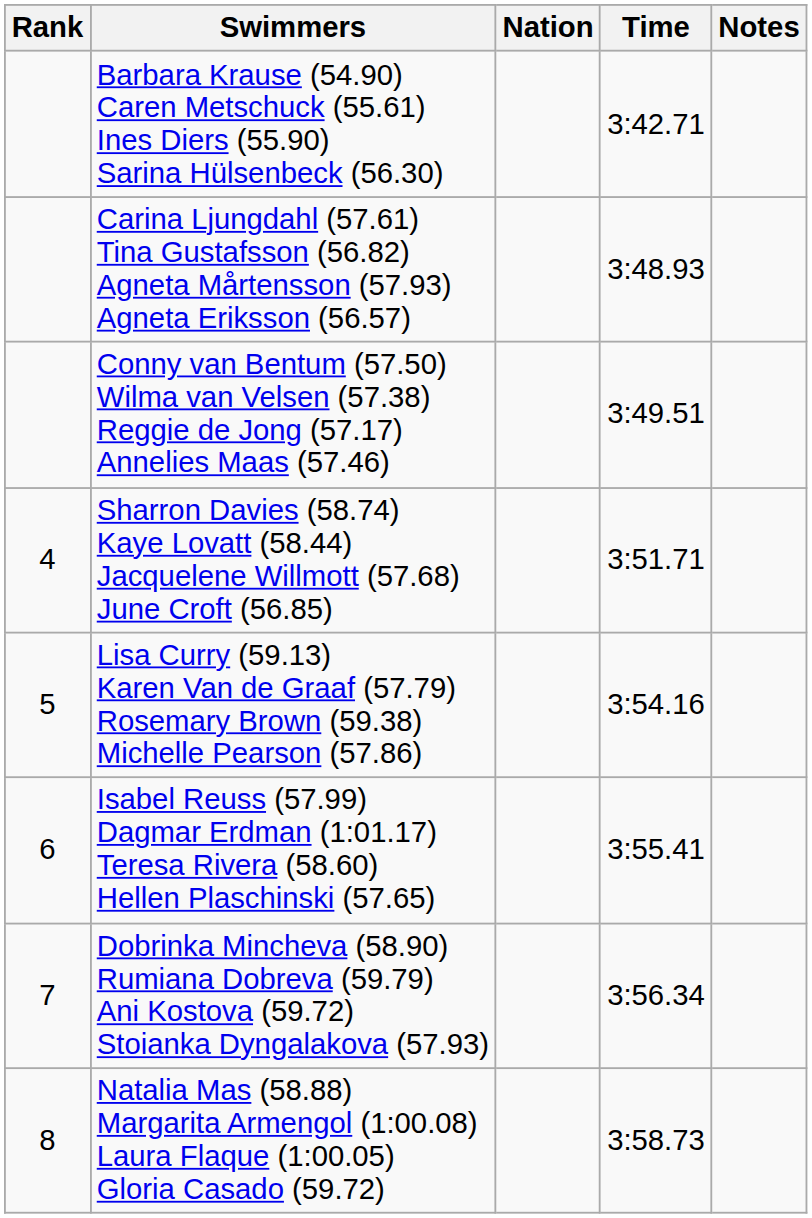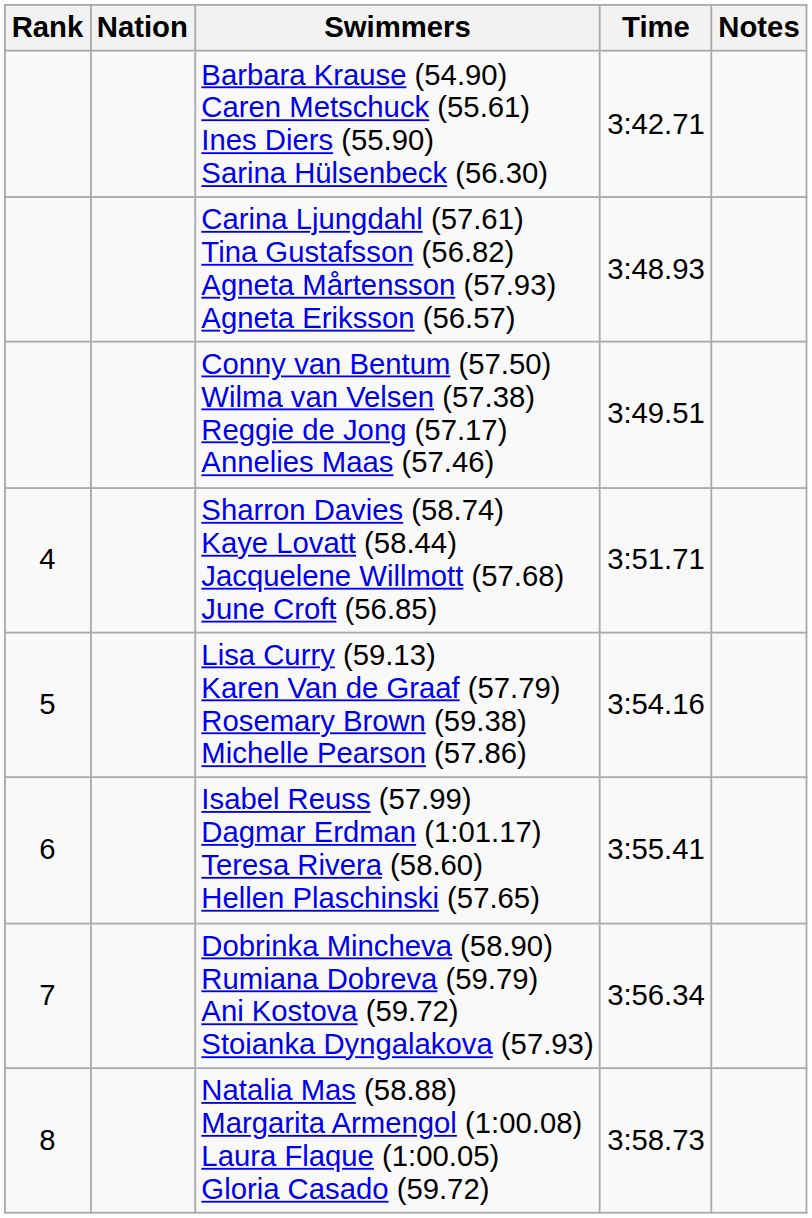columns swapped: (548, 27) <-> (293, 27)
